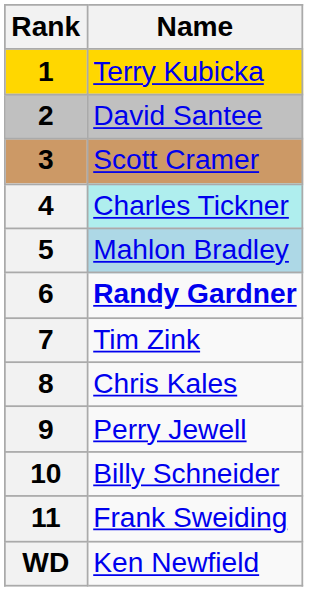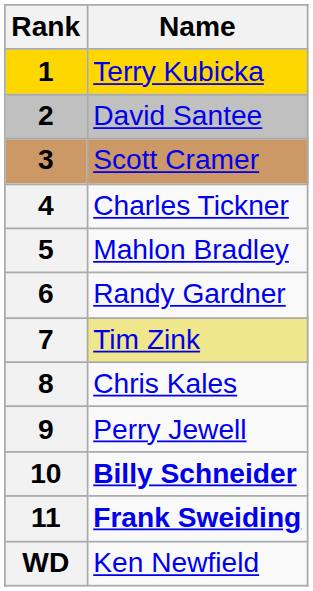(191, 205) paleturquoise background -> (191, 205) no background
(191, 250) lightblue background -> (191, 250) no background
(195, 294) bold -> (189, 294) normal
(147, 339) no background -> (147, 339) khaki background
(186, 473) normal -> (195, 473) bold
(190, 518) normal -> (197, 518) bold
